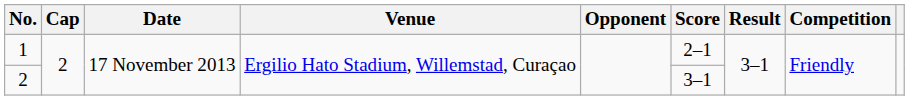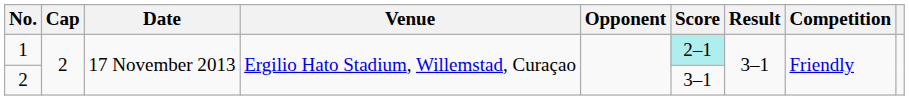(698, 49) no background -> (698, 49) paleturquoise background
